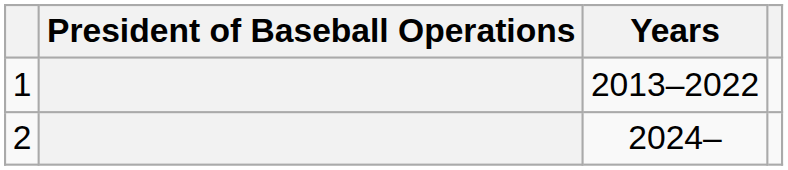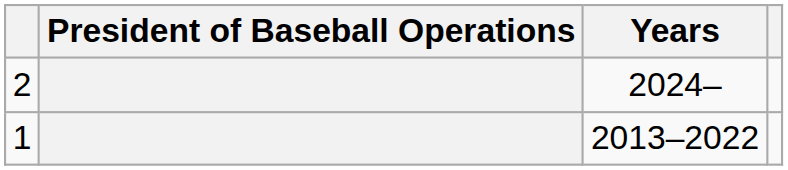rows swapped: (22, 84) <-> (22, 137)
